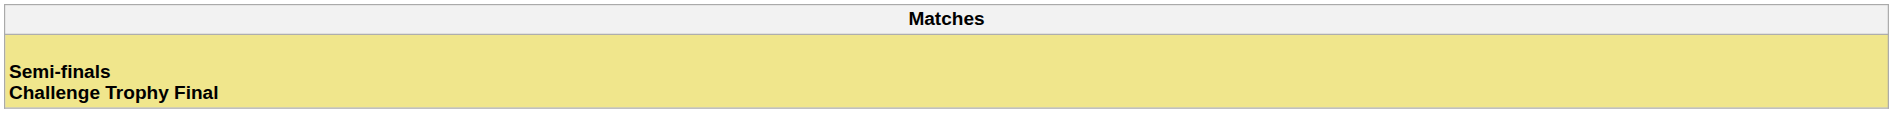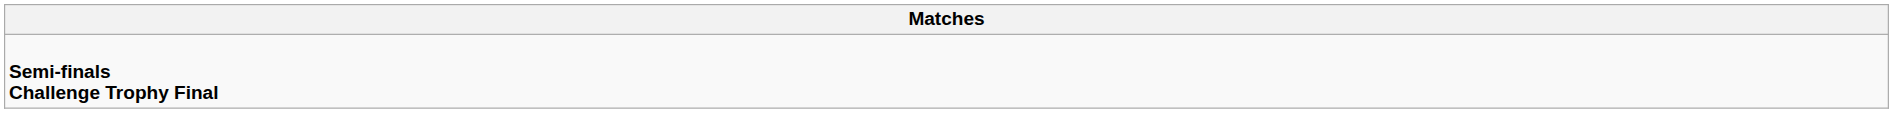(114, 81) khaki background -> (114, 81) no background
